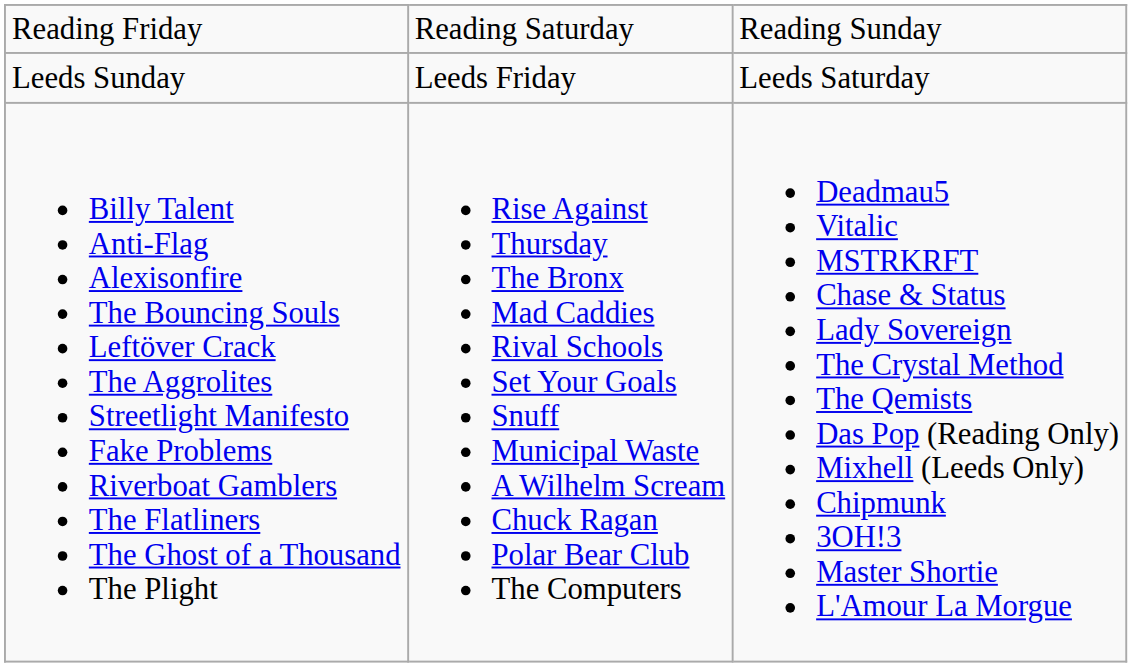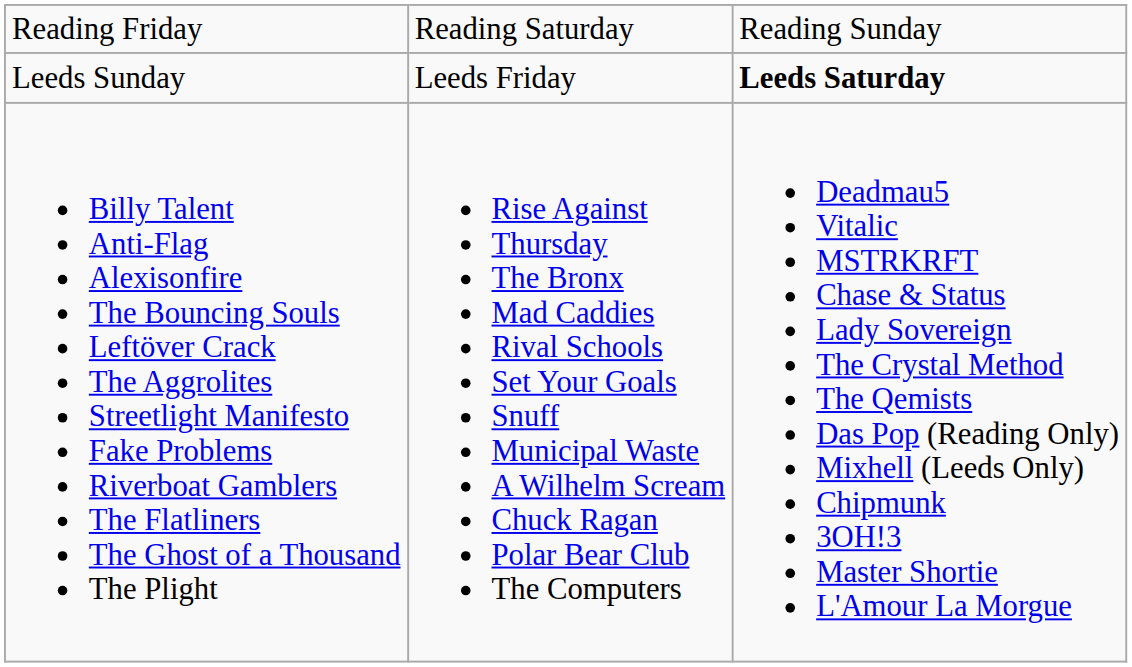(834, 77) normal -> (842, 77) bold
